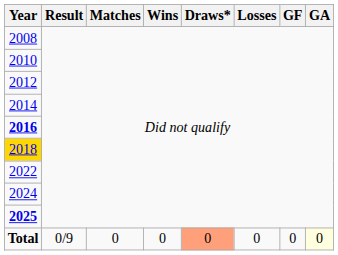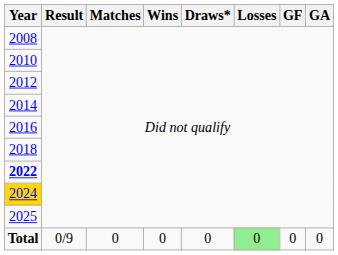(23, 127) bold -> (23, 127) normal
(23, 149) gold background -> (23, 149) no background
(23, 171) normal -> (23, 171) bold
(23, 194) no background -> (23, 194) gold background
(23, 216) bold -> (23, 216) normal
(208, 238) lightsalmon background -> (208, 238) no background
(257, 238) no background -> (257, 238) lightgreen background
(319, 238) lightyellow background -> (319, 238) no background
